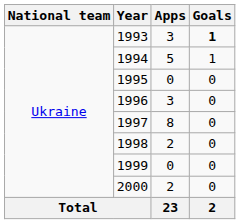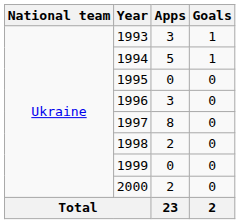(212, 37) bold -> (212, 37) normal
